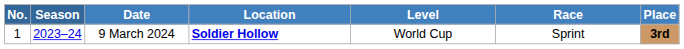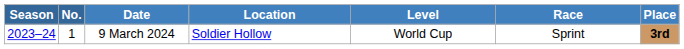columns swapped: (17, 14) <-> (57, 14)
(235, 34) bold -> (231, 34) normal
